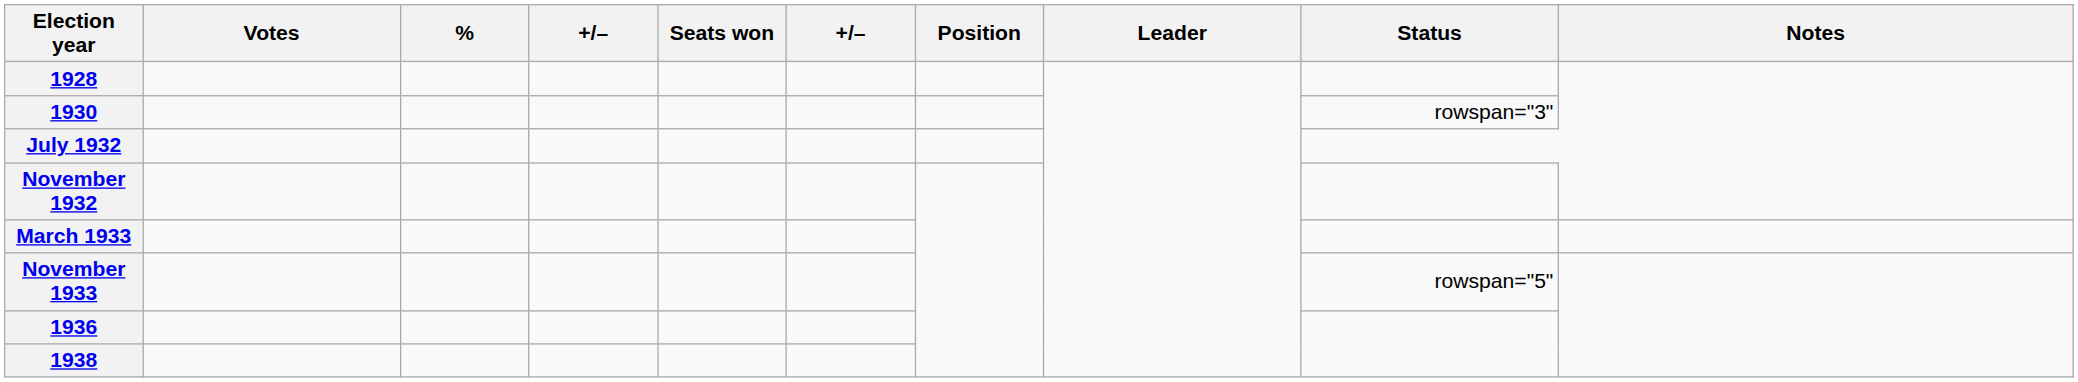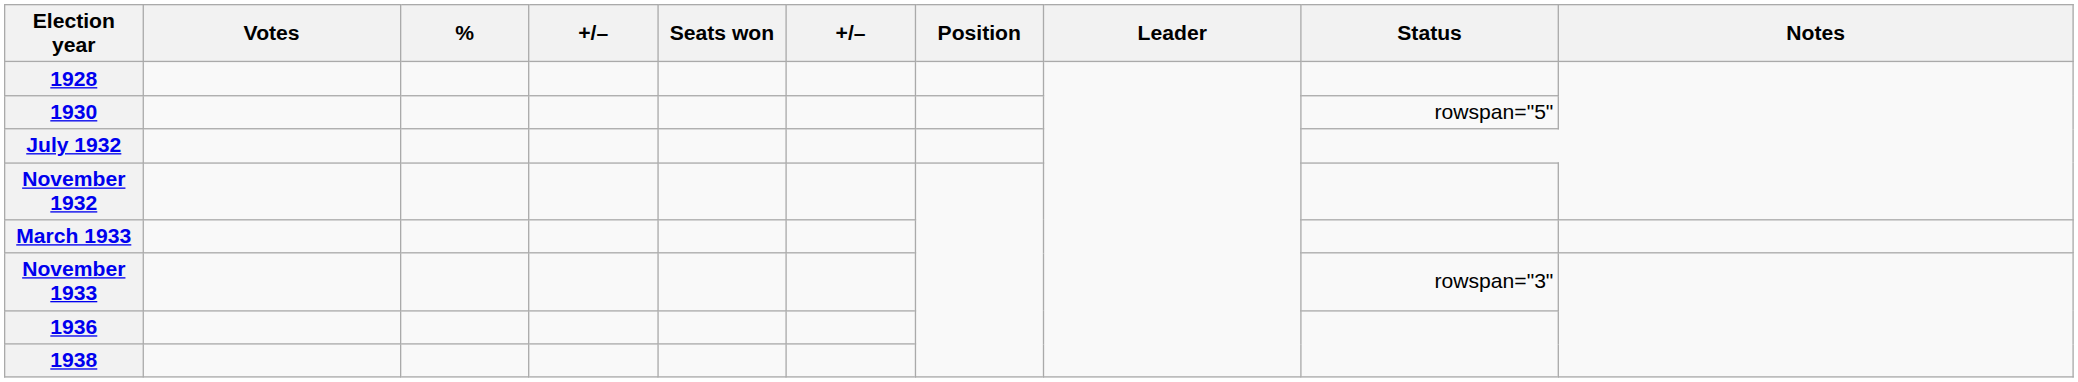(1494, 111) rowspan="3" -> (1494, 111) rowspan="5"
(1494, 281) rowspan="5" -> (1494, 281) rowspan="3"
